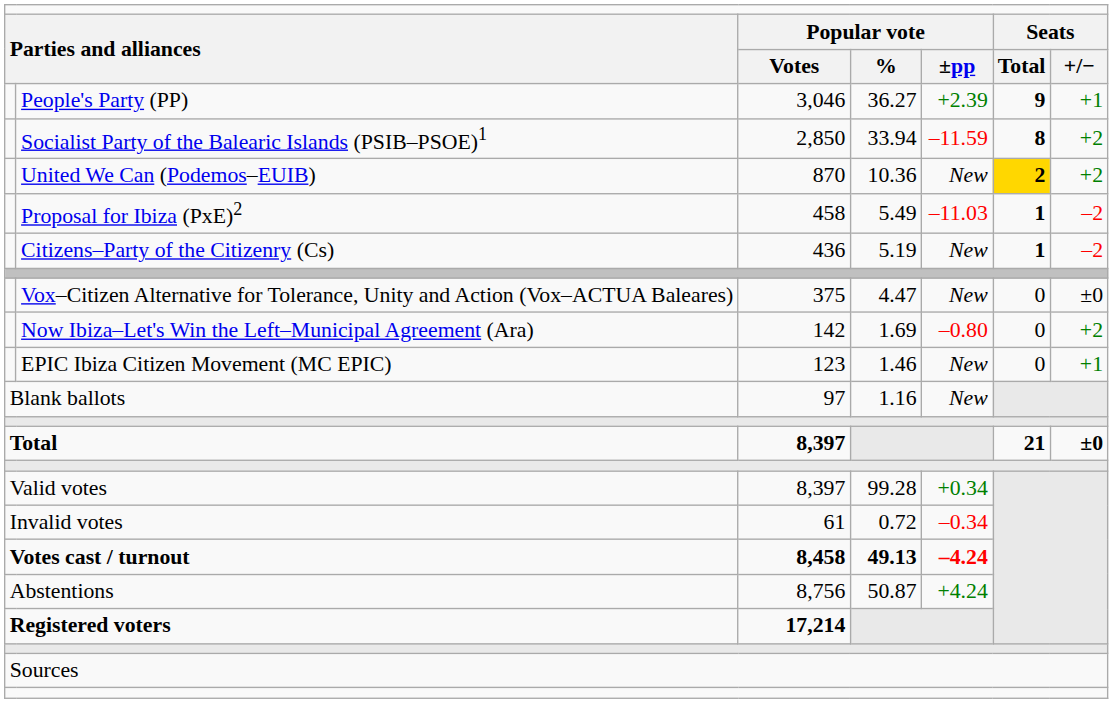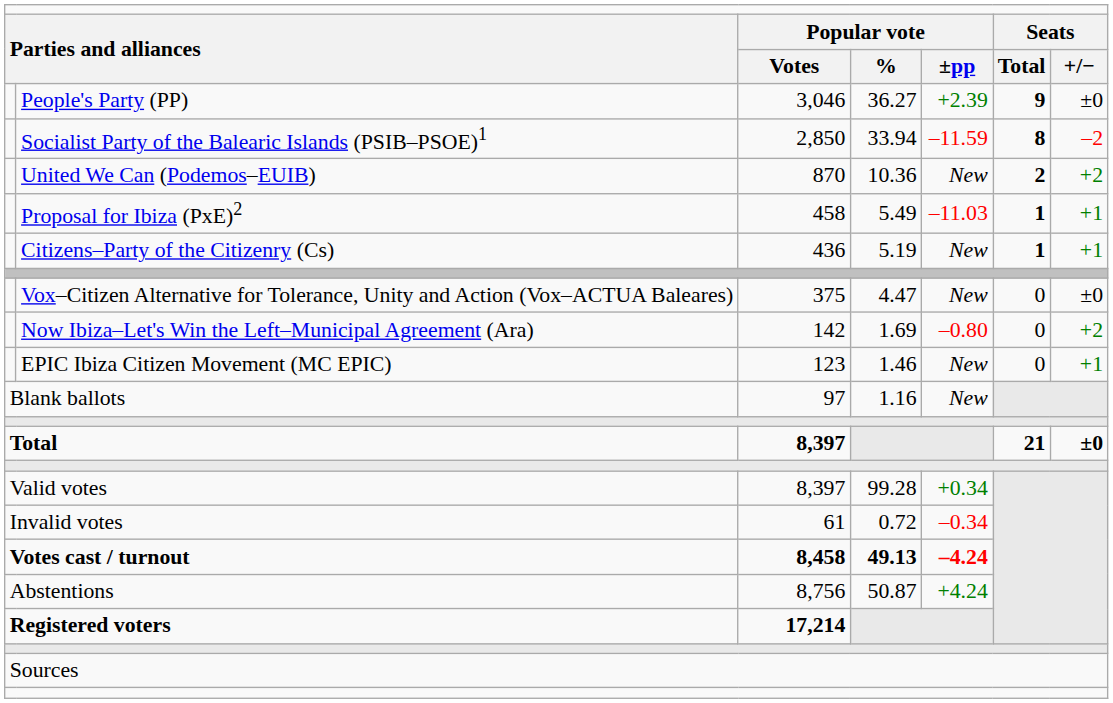(1091, 100) +1 -> (1092, 100) ±0
(1091, 138) +2 -> (1092, 138) –2
(1040, 175) gold background -> (1040, 175) no background
(1092, 213) –2 -> (1091, 213) +1
(1092, 250) –2 -> (1091, 250) +1
